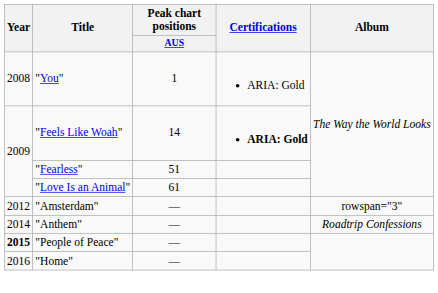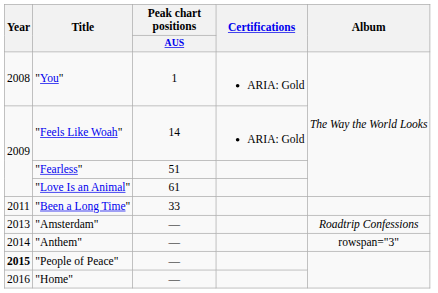(263, 140) bold -> (262, 140) normal
+ row: (83, 206)
(19, 206) 2012 -> (19, 224) 2013
(372, 206) rowspan="3" -> (369, 224) Roadtrip Confessions
(372, 224) Roadtrip Confessions -> (369, 242) rowspan="3"
